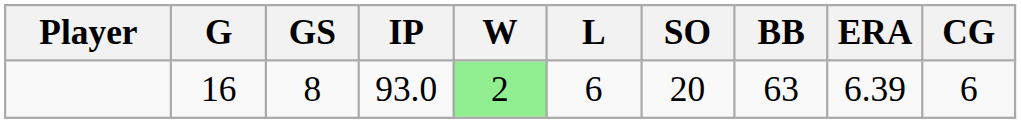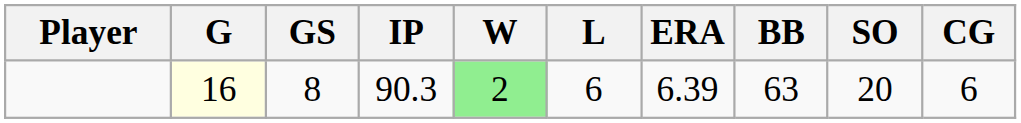columns swapped: (875, 32) <-> (687, 32)
(219, 88) no background -> (219, 88) lightyellow background
(406, 88) 93.0 -> (406, 88) 90.3
